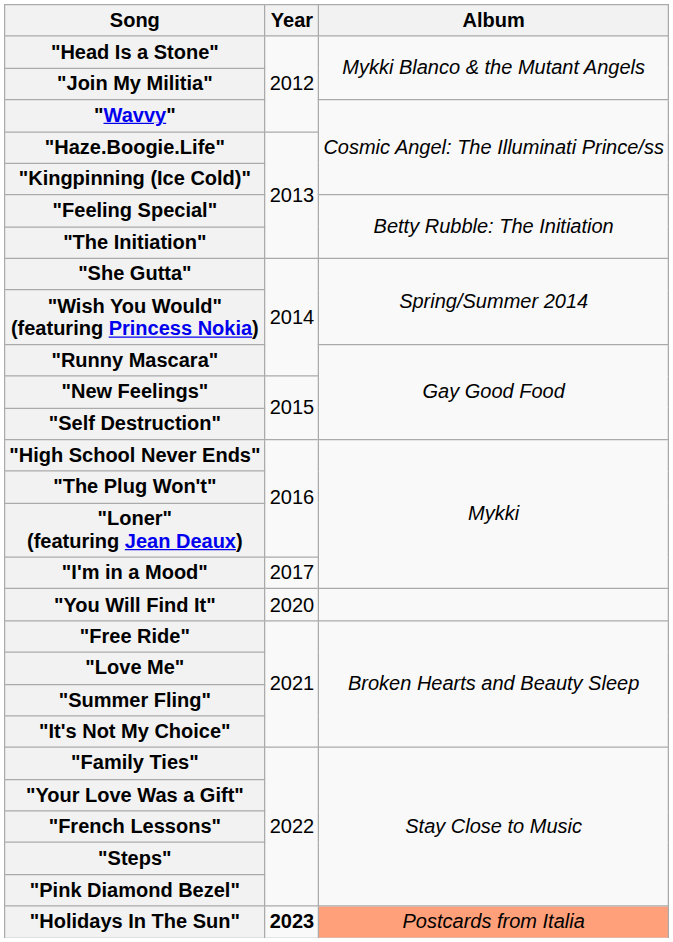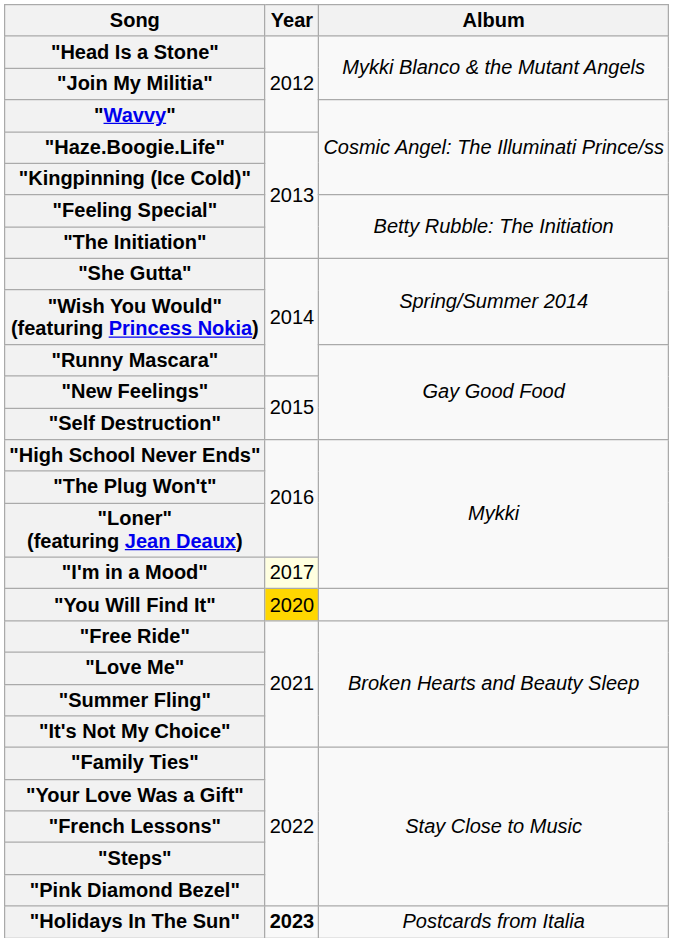(292, 572) no background -> (292, 572) lightyellow background
(292, 604) no background -> (292, 604) gold background
(494, 921) lightsalmon background -> (494, 921) no background
